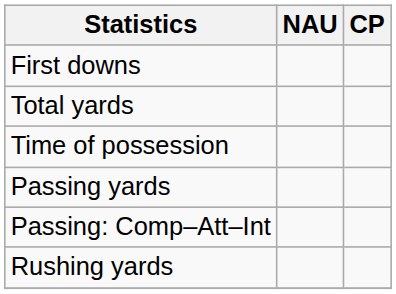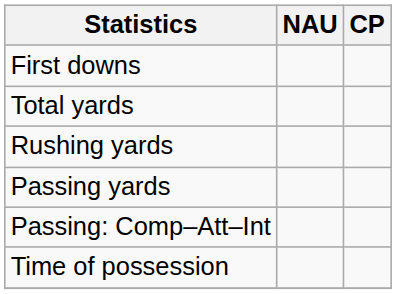rows swapped: (92, 267) <-> (120, 146)
